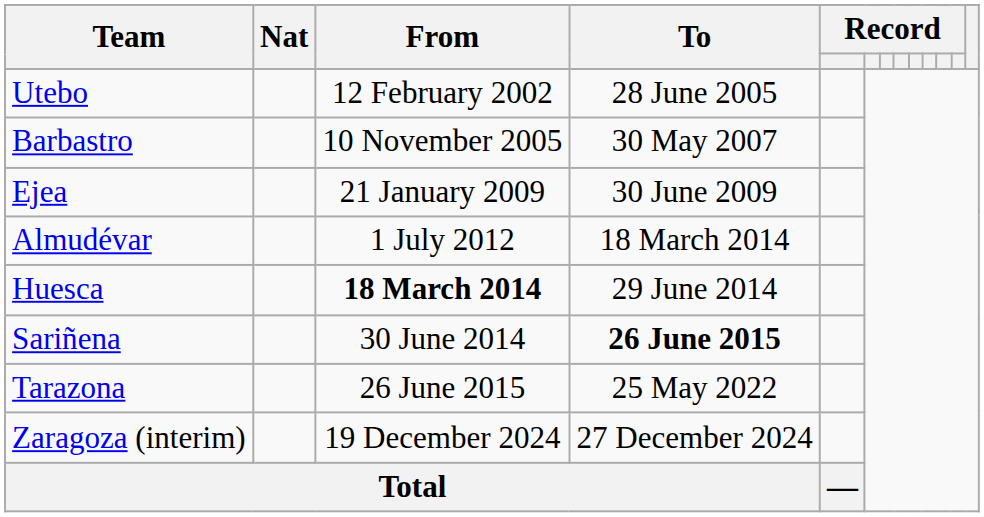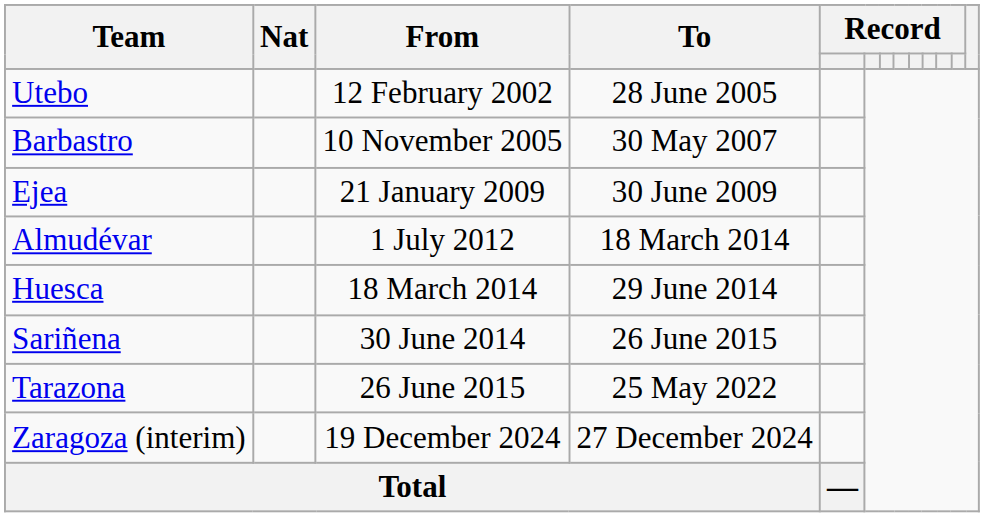(442, 289) bold -> (442, 289) normal
(695, 338) bold -> (695, 338) normal
